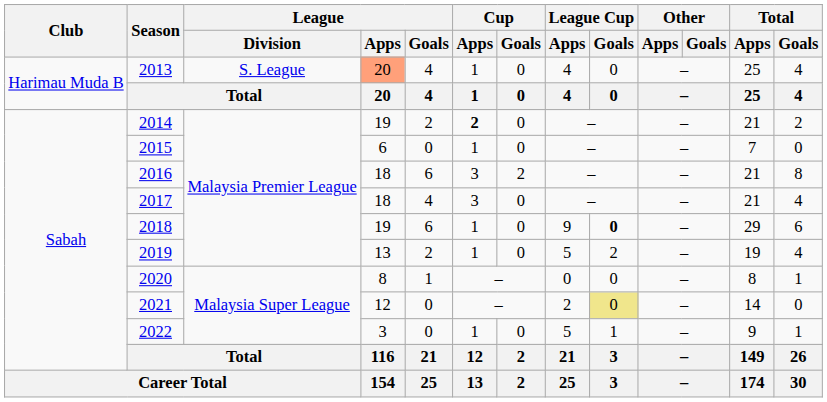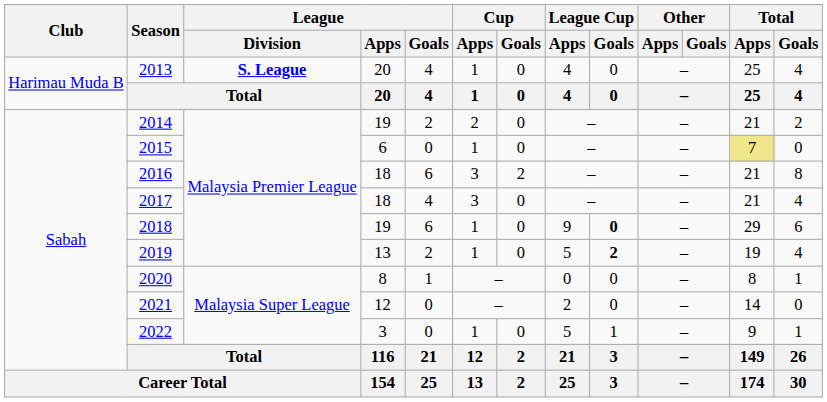(272, 69) normal -> (272, 69) bold
(383, 69) lightsalmon background -> (383, 69) no background
(475, 122) bold -> (475, 122) normal
(752, 148) no background -> (752, 148) khaki background
(614, 252) normal -> (614, 252) bold
(614, 305) khaki background -> (614, 305) no background
